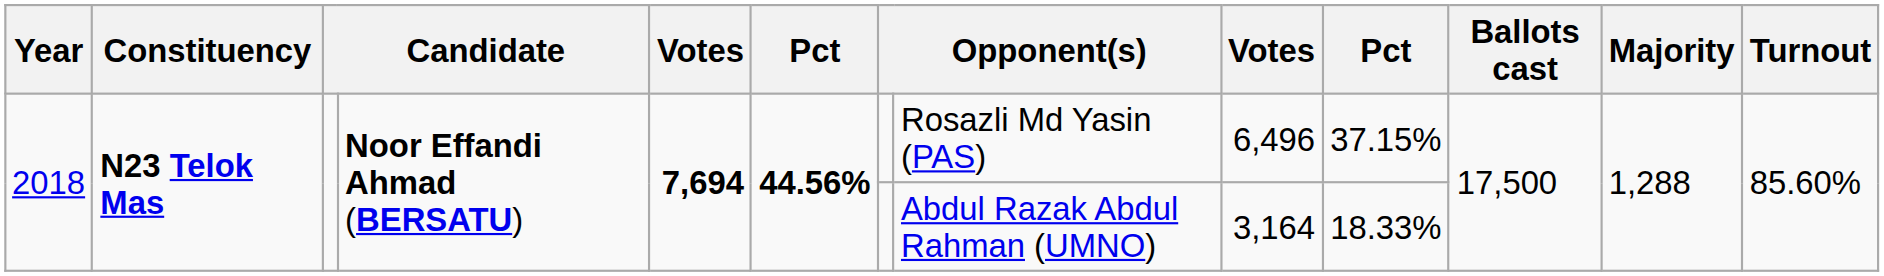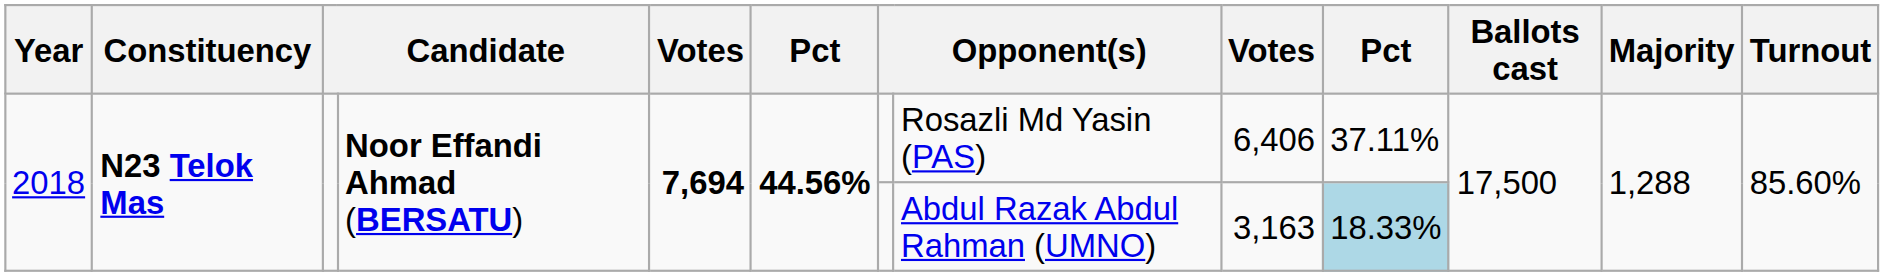(1274, 138) 6,496 -> (1274, 138) 6,406
(1386, 138) 37.15% -> (1385, 138) 37.11%
(1274, 227) 3,164 -> (1274, 227) 3,163
(1386, 227) no background -> (1386, 227) lightblue background
